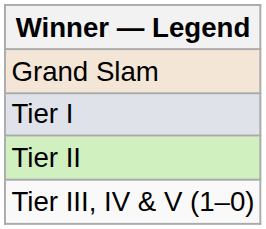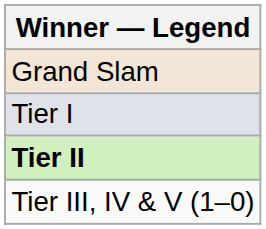(46, 158) normal -> (48, 158) bold
